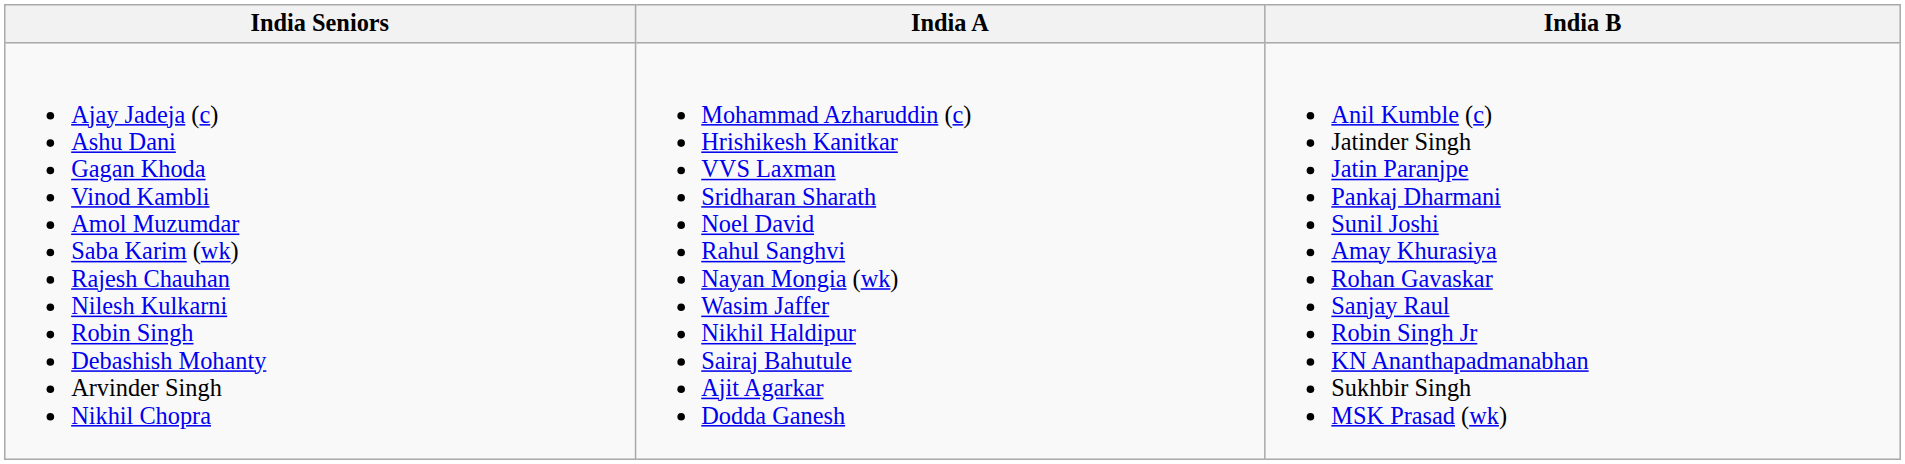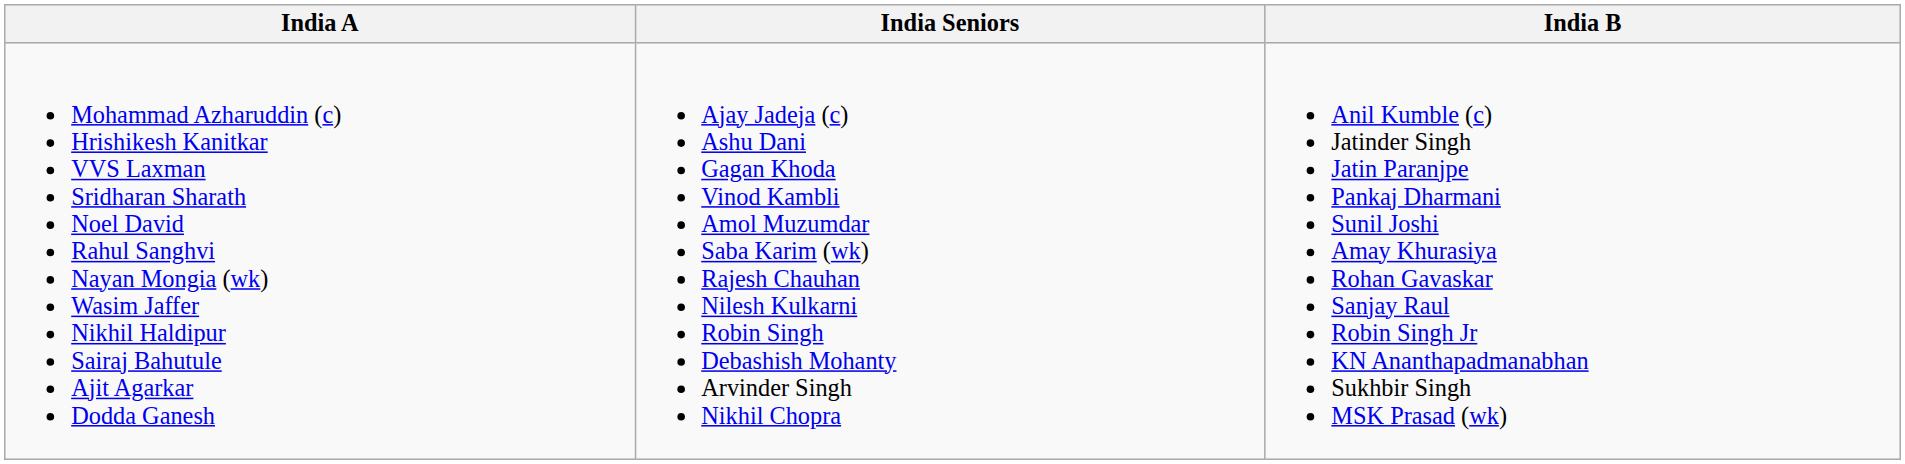columns swapped: (320, 23) <-> (950, 23)
